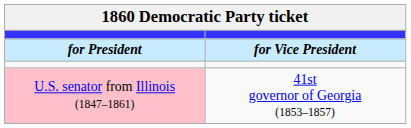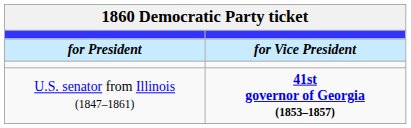(105, 95) pink background -> (105, 95) no background
(305, 95) normal -> (305, 95) bold
